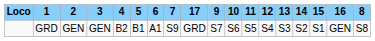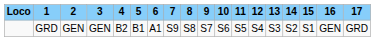columns swapped: (362, 12) <-> (195, 12)
